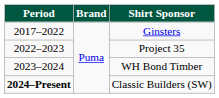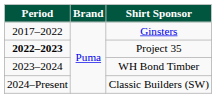(39, 48) normal -> (37, 48) bold
(39, 84) bold -> (37, 84) normal
